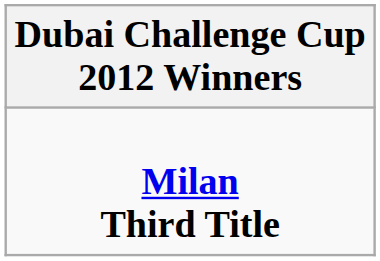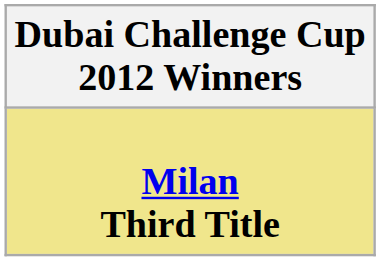(190, 202) no background -> (190, 202) khaki background
